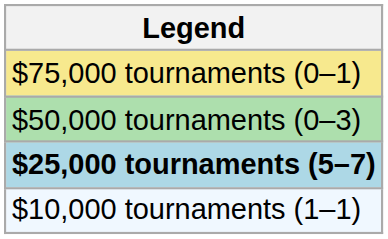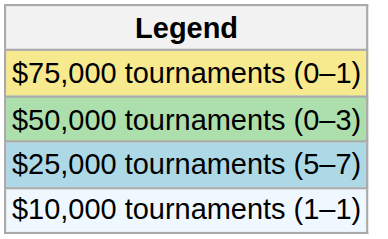(194, 164) bold -> (187, 164) normal
